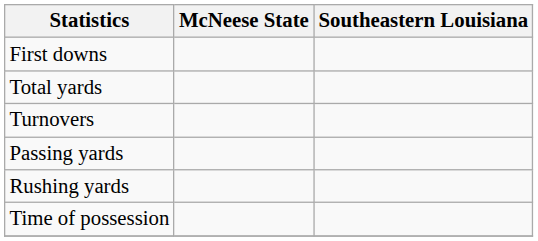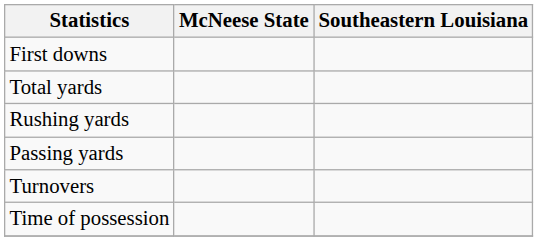rows swapped: (69, 185) <-> (52, 119)
